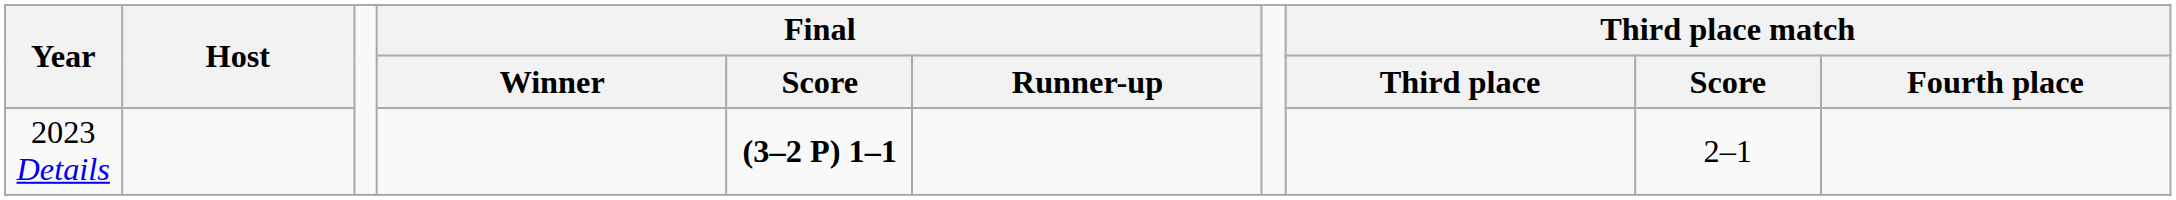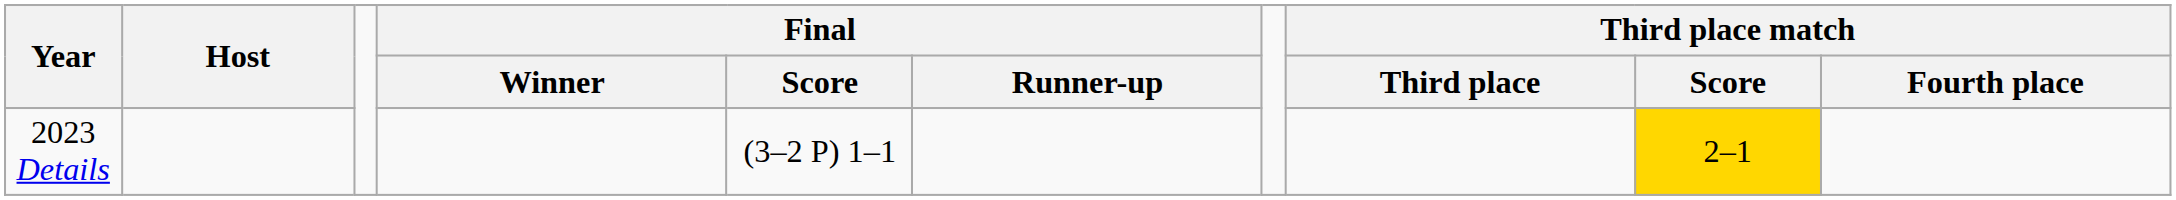(820, 150) bold -> (820, 150) normal
(1728, 150) no background -> (1728, 150) gold background
